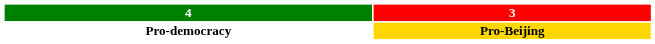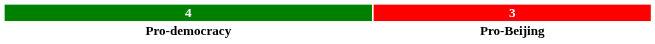(512, 30) gold background -> (512, 30) no background
